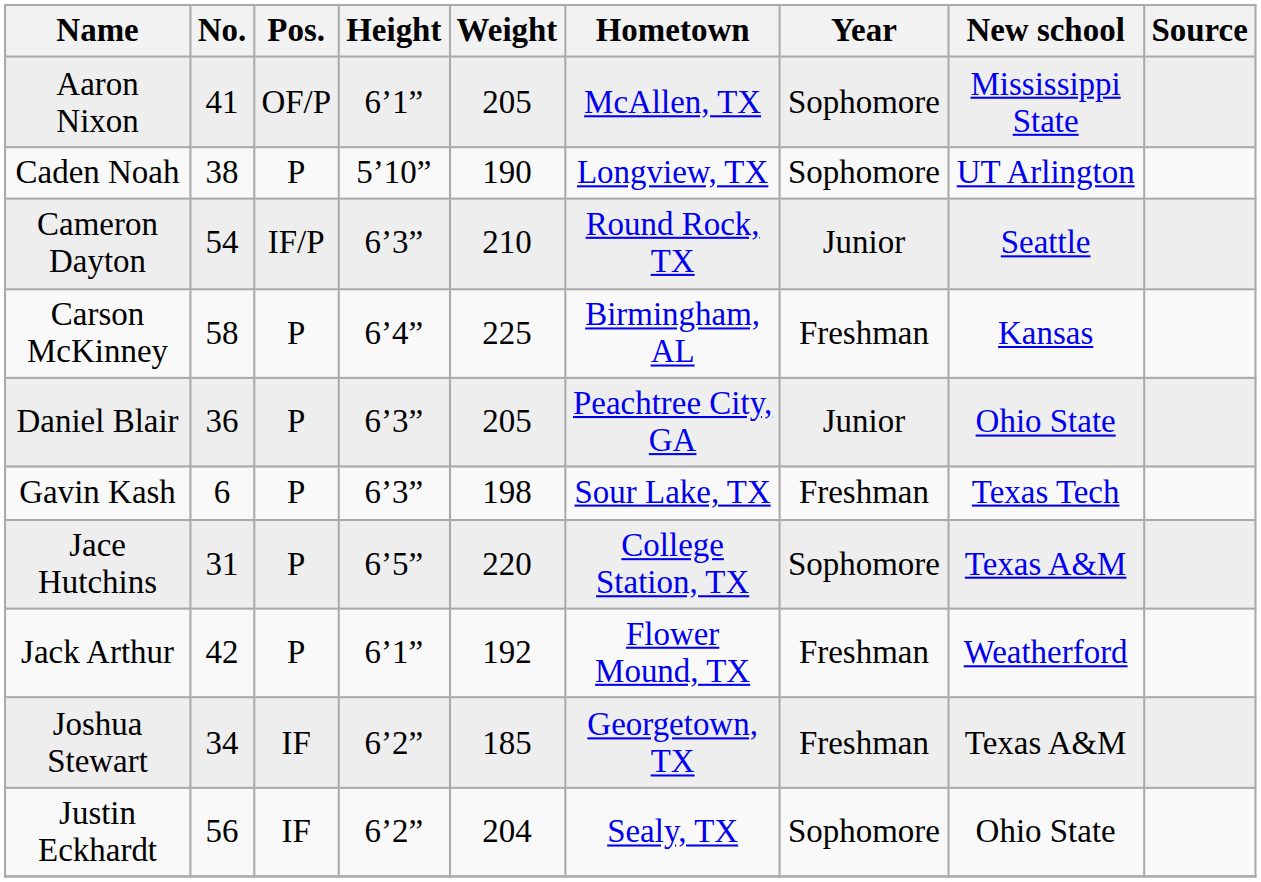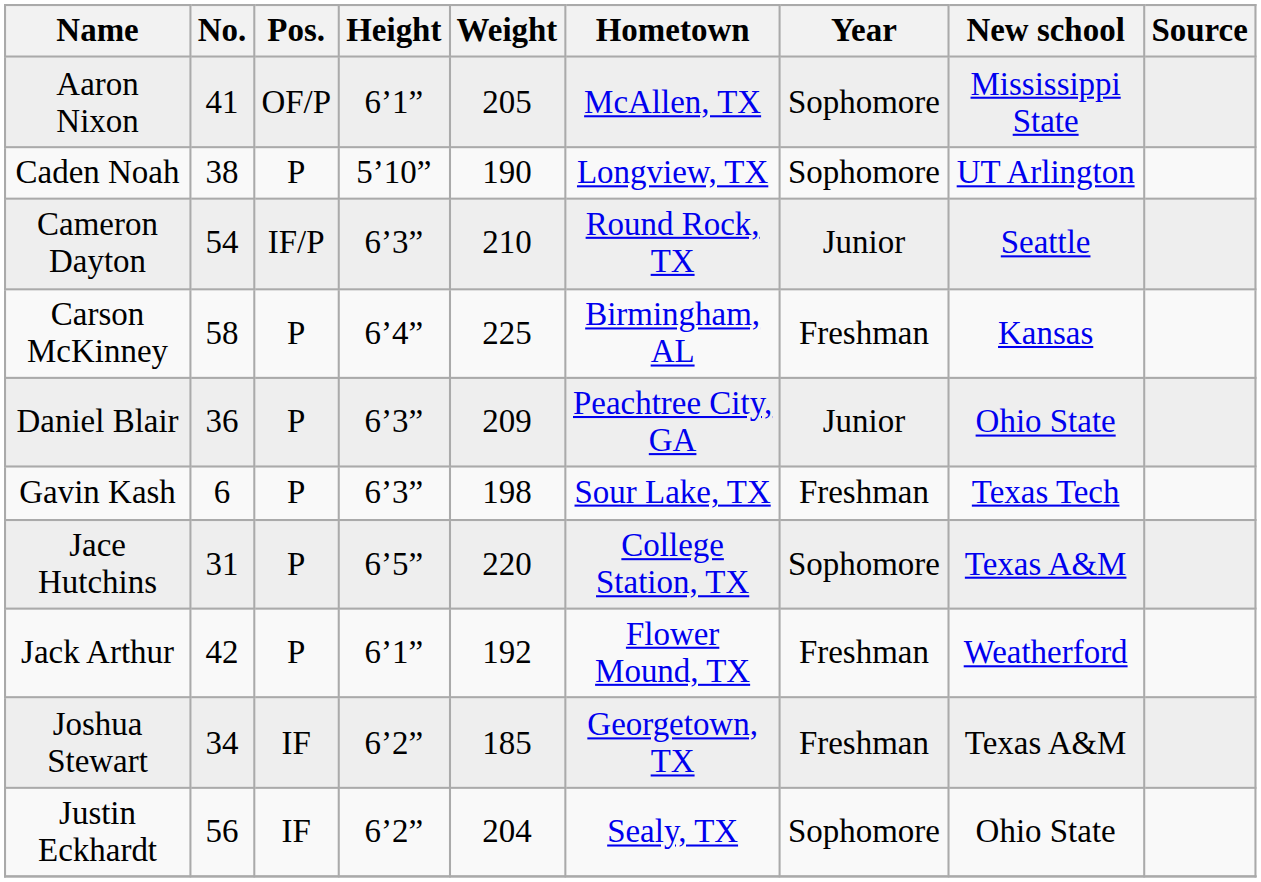(507, 421) 205 -> (507, 421) 209
